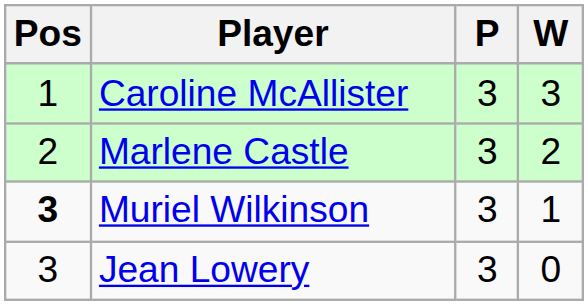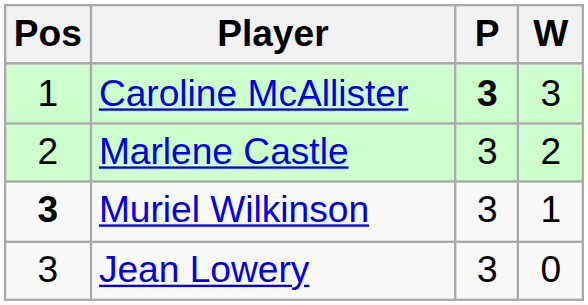(487, 92) normal -> (487, 92) bold
